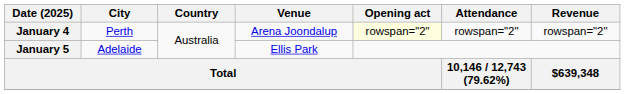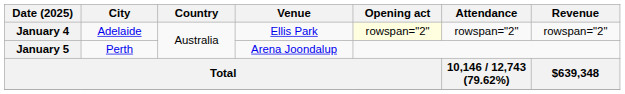(119, 31) Perth -> (119, 31) Adelaide
(294, 31) Arena Joondalup -> (294, 31) Ellis Park
(119, 49) Adelaide -> (119, 49) Perth
(294, 49) Ellis Park -> (294, 49) Arena Joondalup
